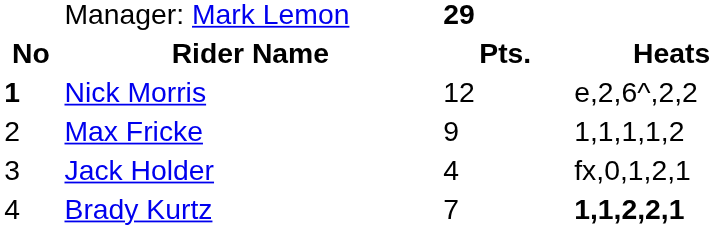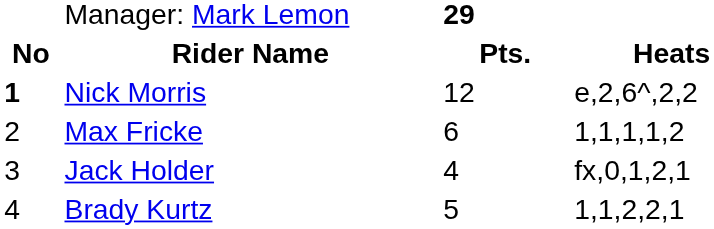(451, 131) 9 -> (451, 131) 6
(451, 209) 7 -> (451, 209) 5
(629, 209) bold -> (629, 209) normal
